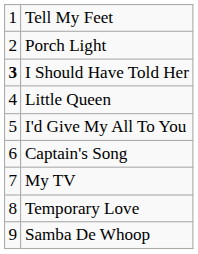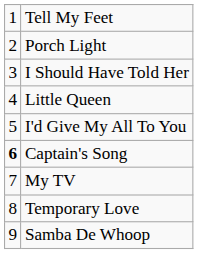(13, 72) bold -> (13, 72) normal
(13, 153) normal -> (13, 153) bold
